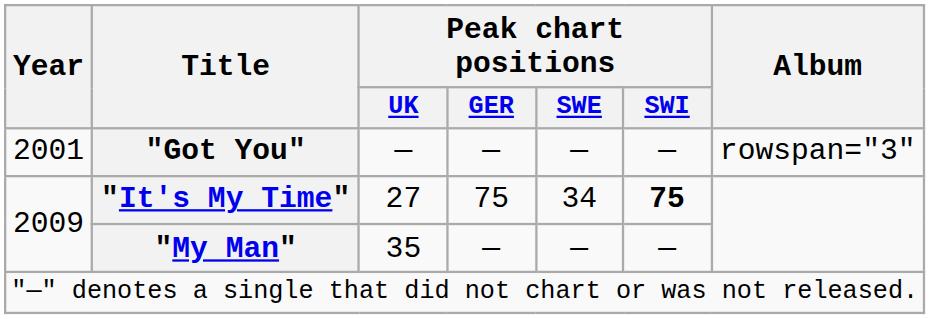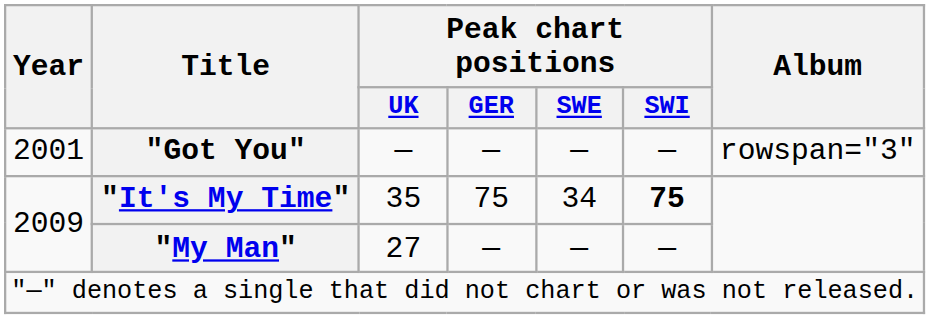(403, 200) 27 -> (403, 200) 35
(403, 248) 35 -> (403, 248) 27
